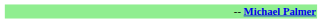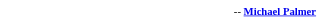(275, 11) lightgreen background -> (275, 11) no background
